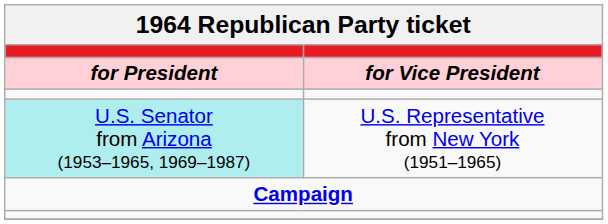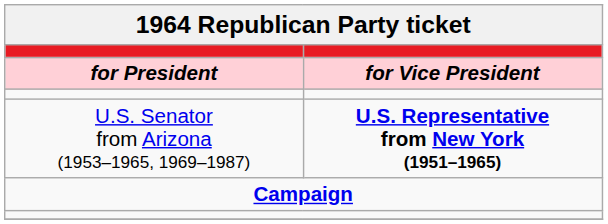(154, 139) paleturquoise background -> (154, 139) no background
(452, 139) normal -> (452, 139) bold
